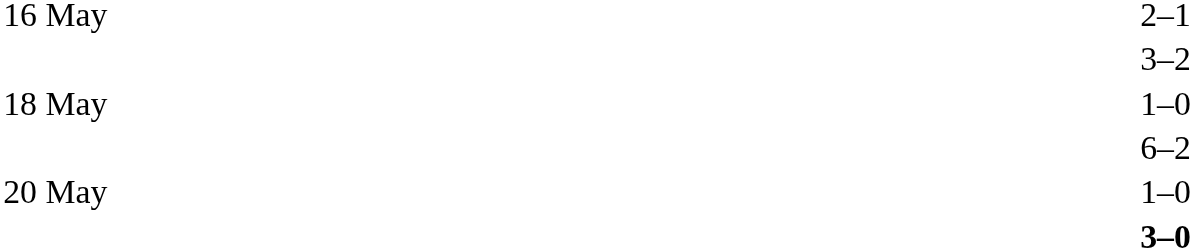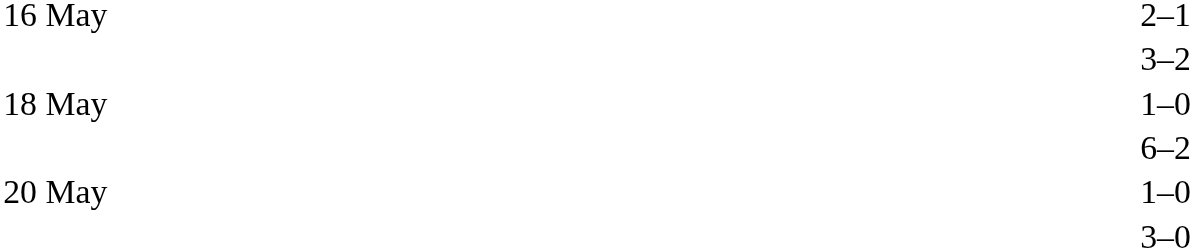(1166, 236) bold -> (1166, 236) normal
